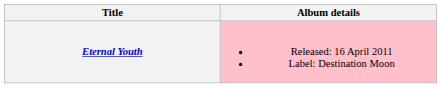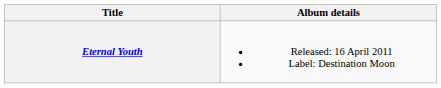(328, 58) pink background -> (328, 58) no background
